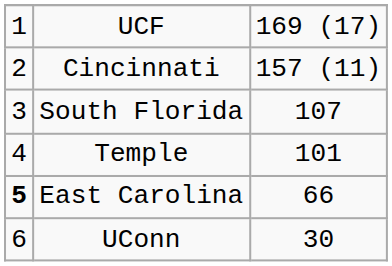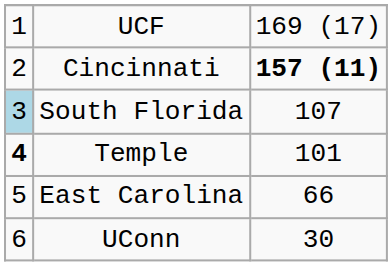(318, 69) normal -> (318, 69) bold
(19, 112) no background -> (19, 112) lightblue background
(19, 154) normal -> (19, 154) bold
(19, 197) bold -> (19, 197) normal
